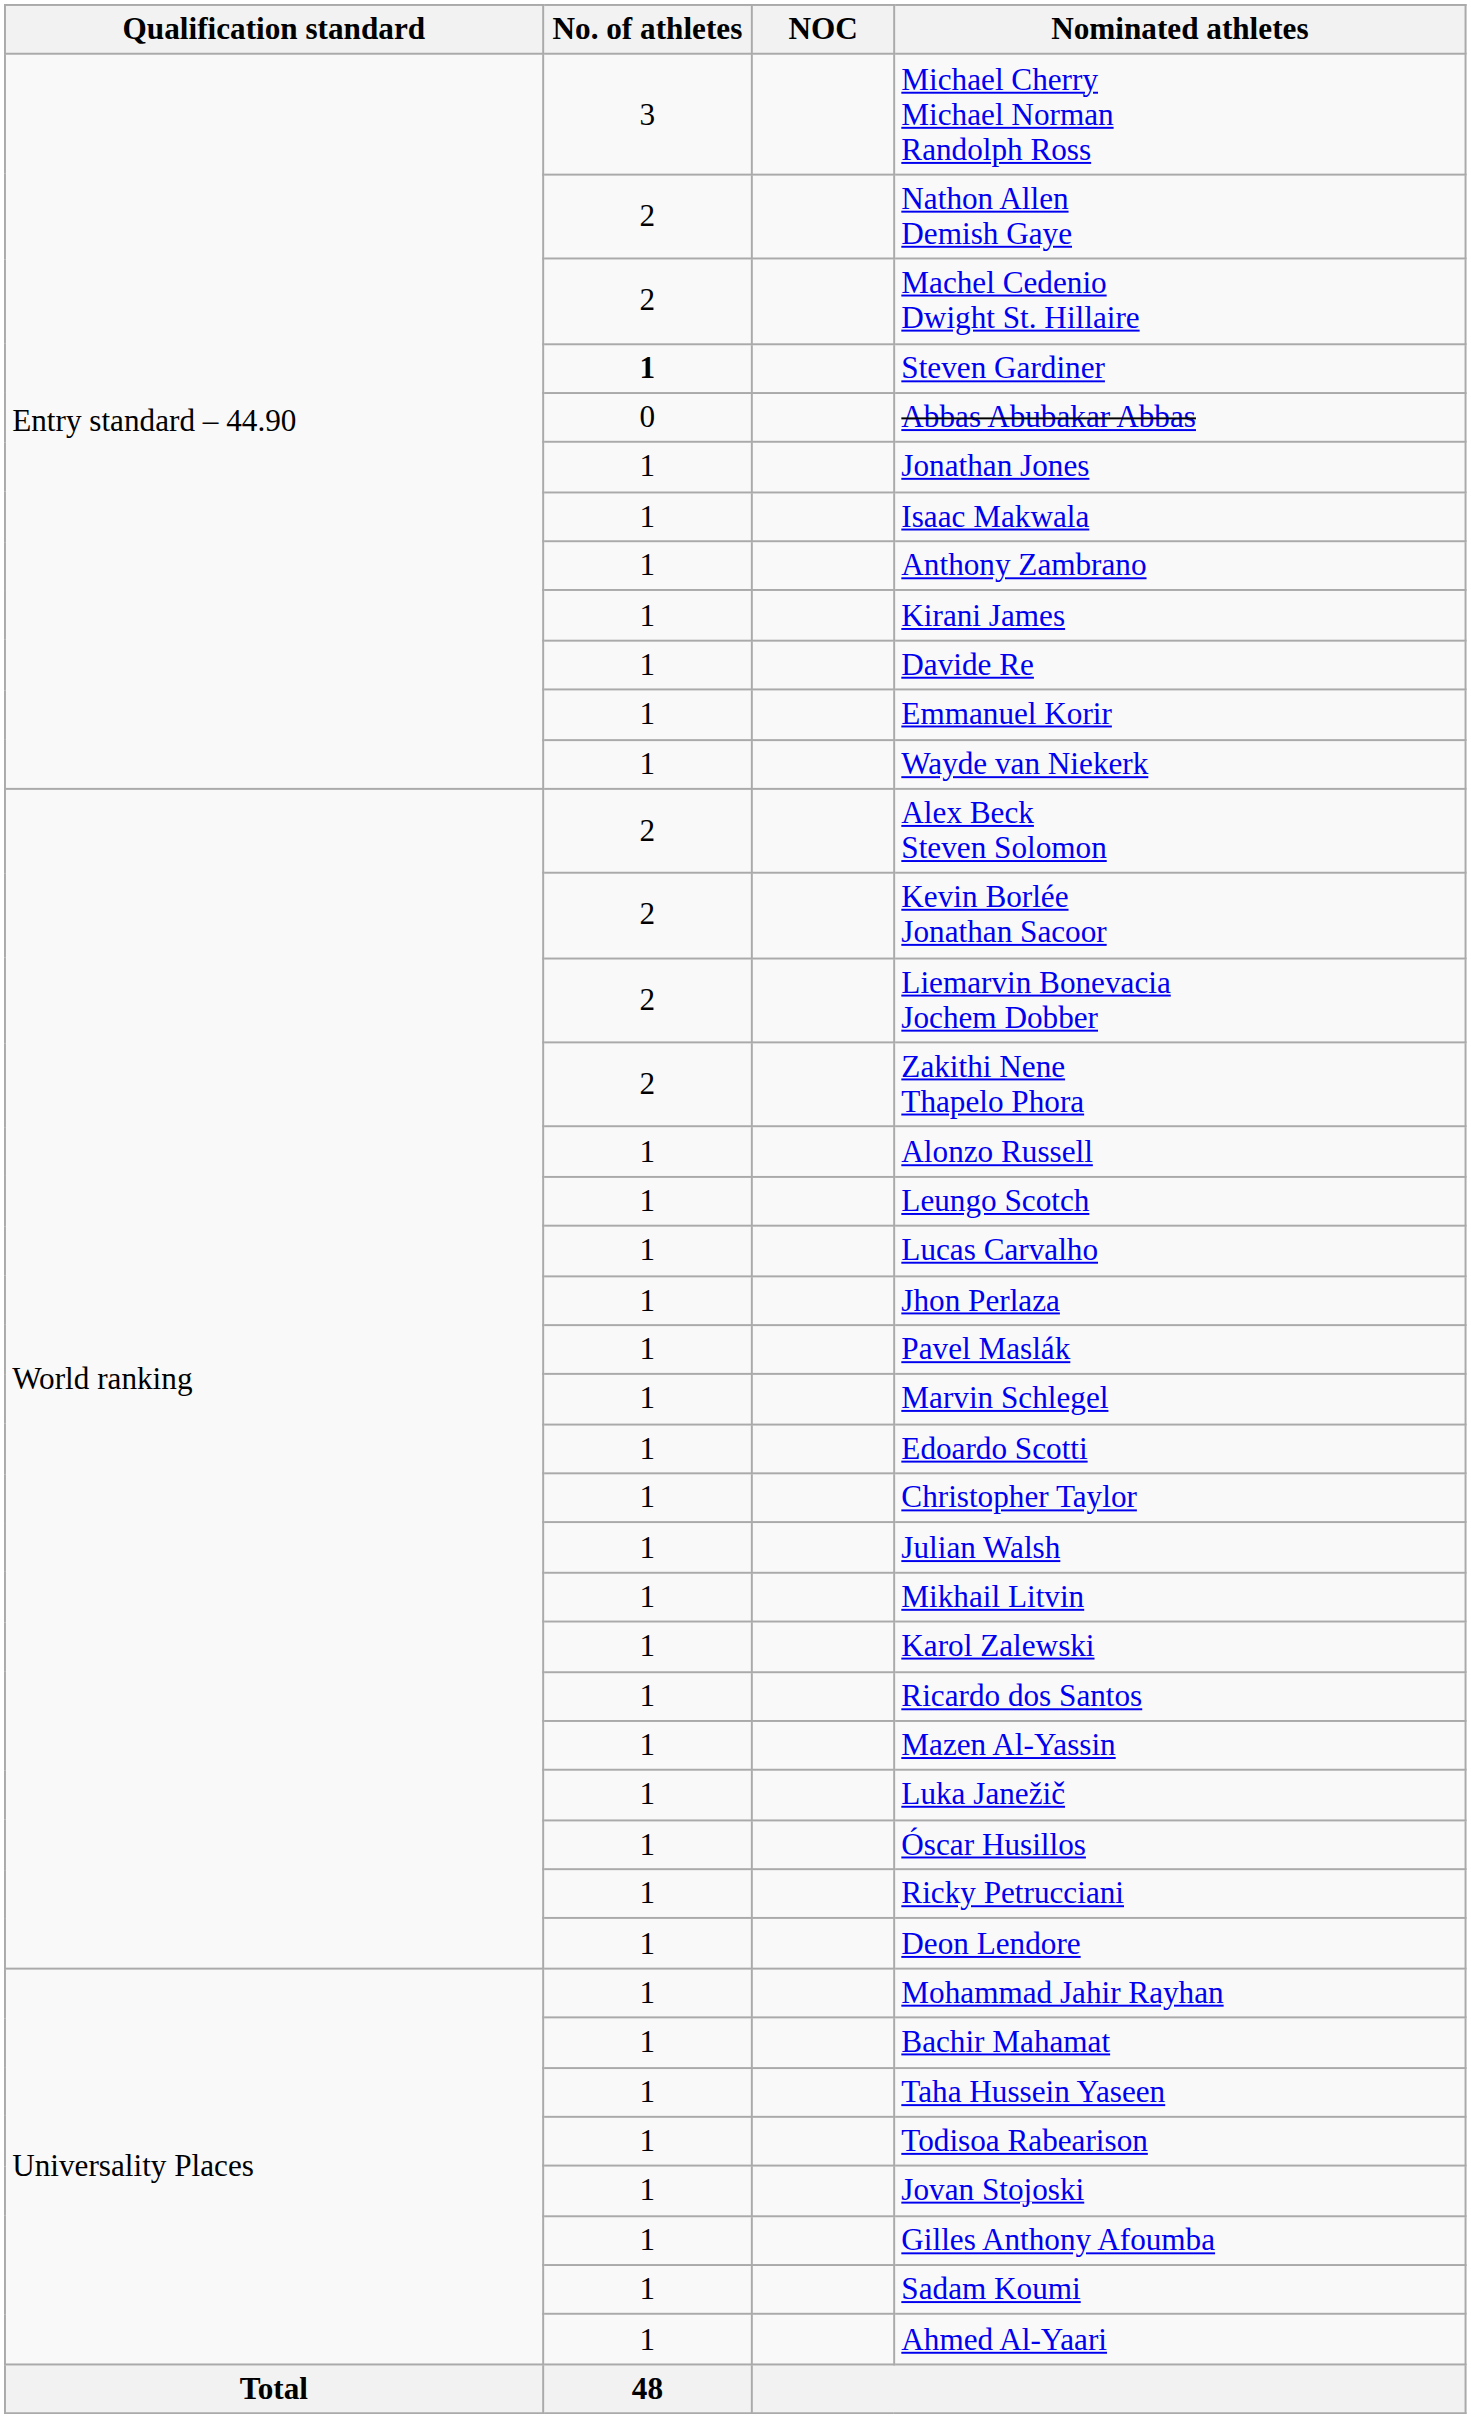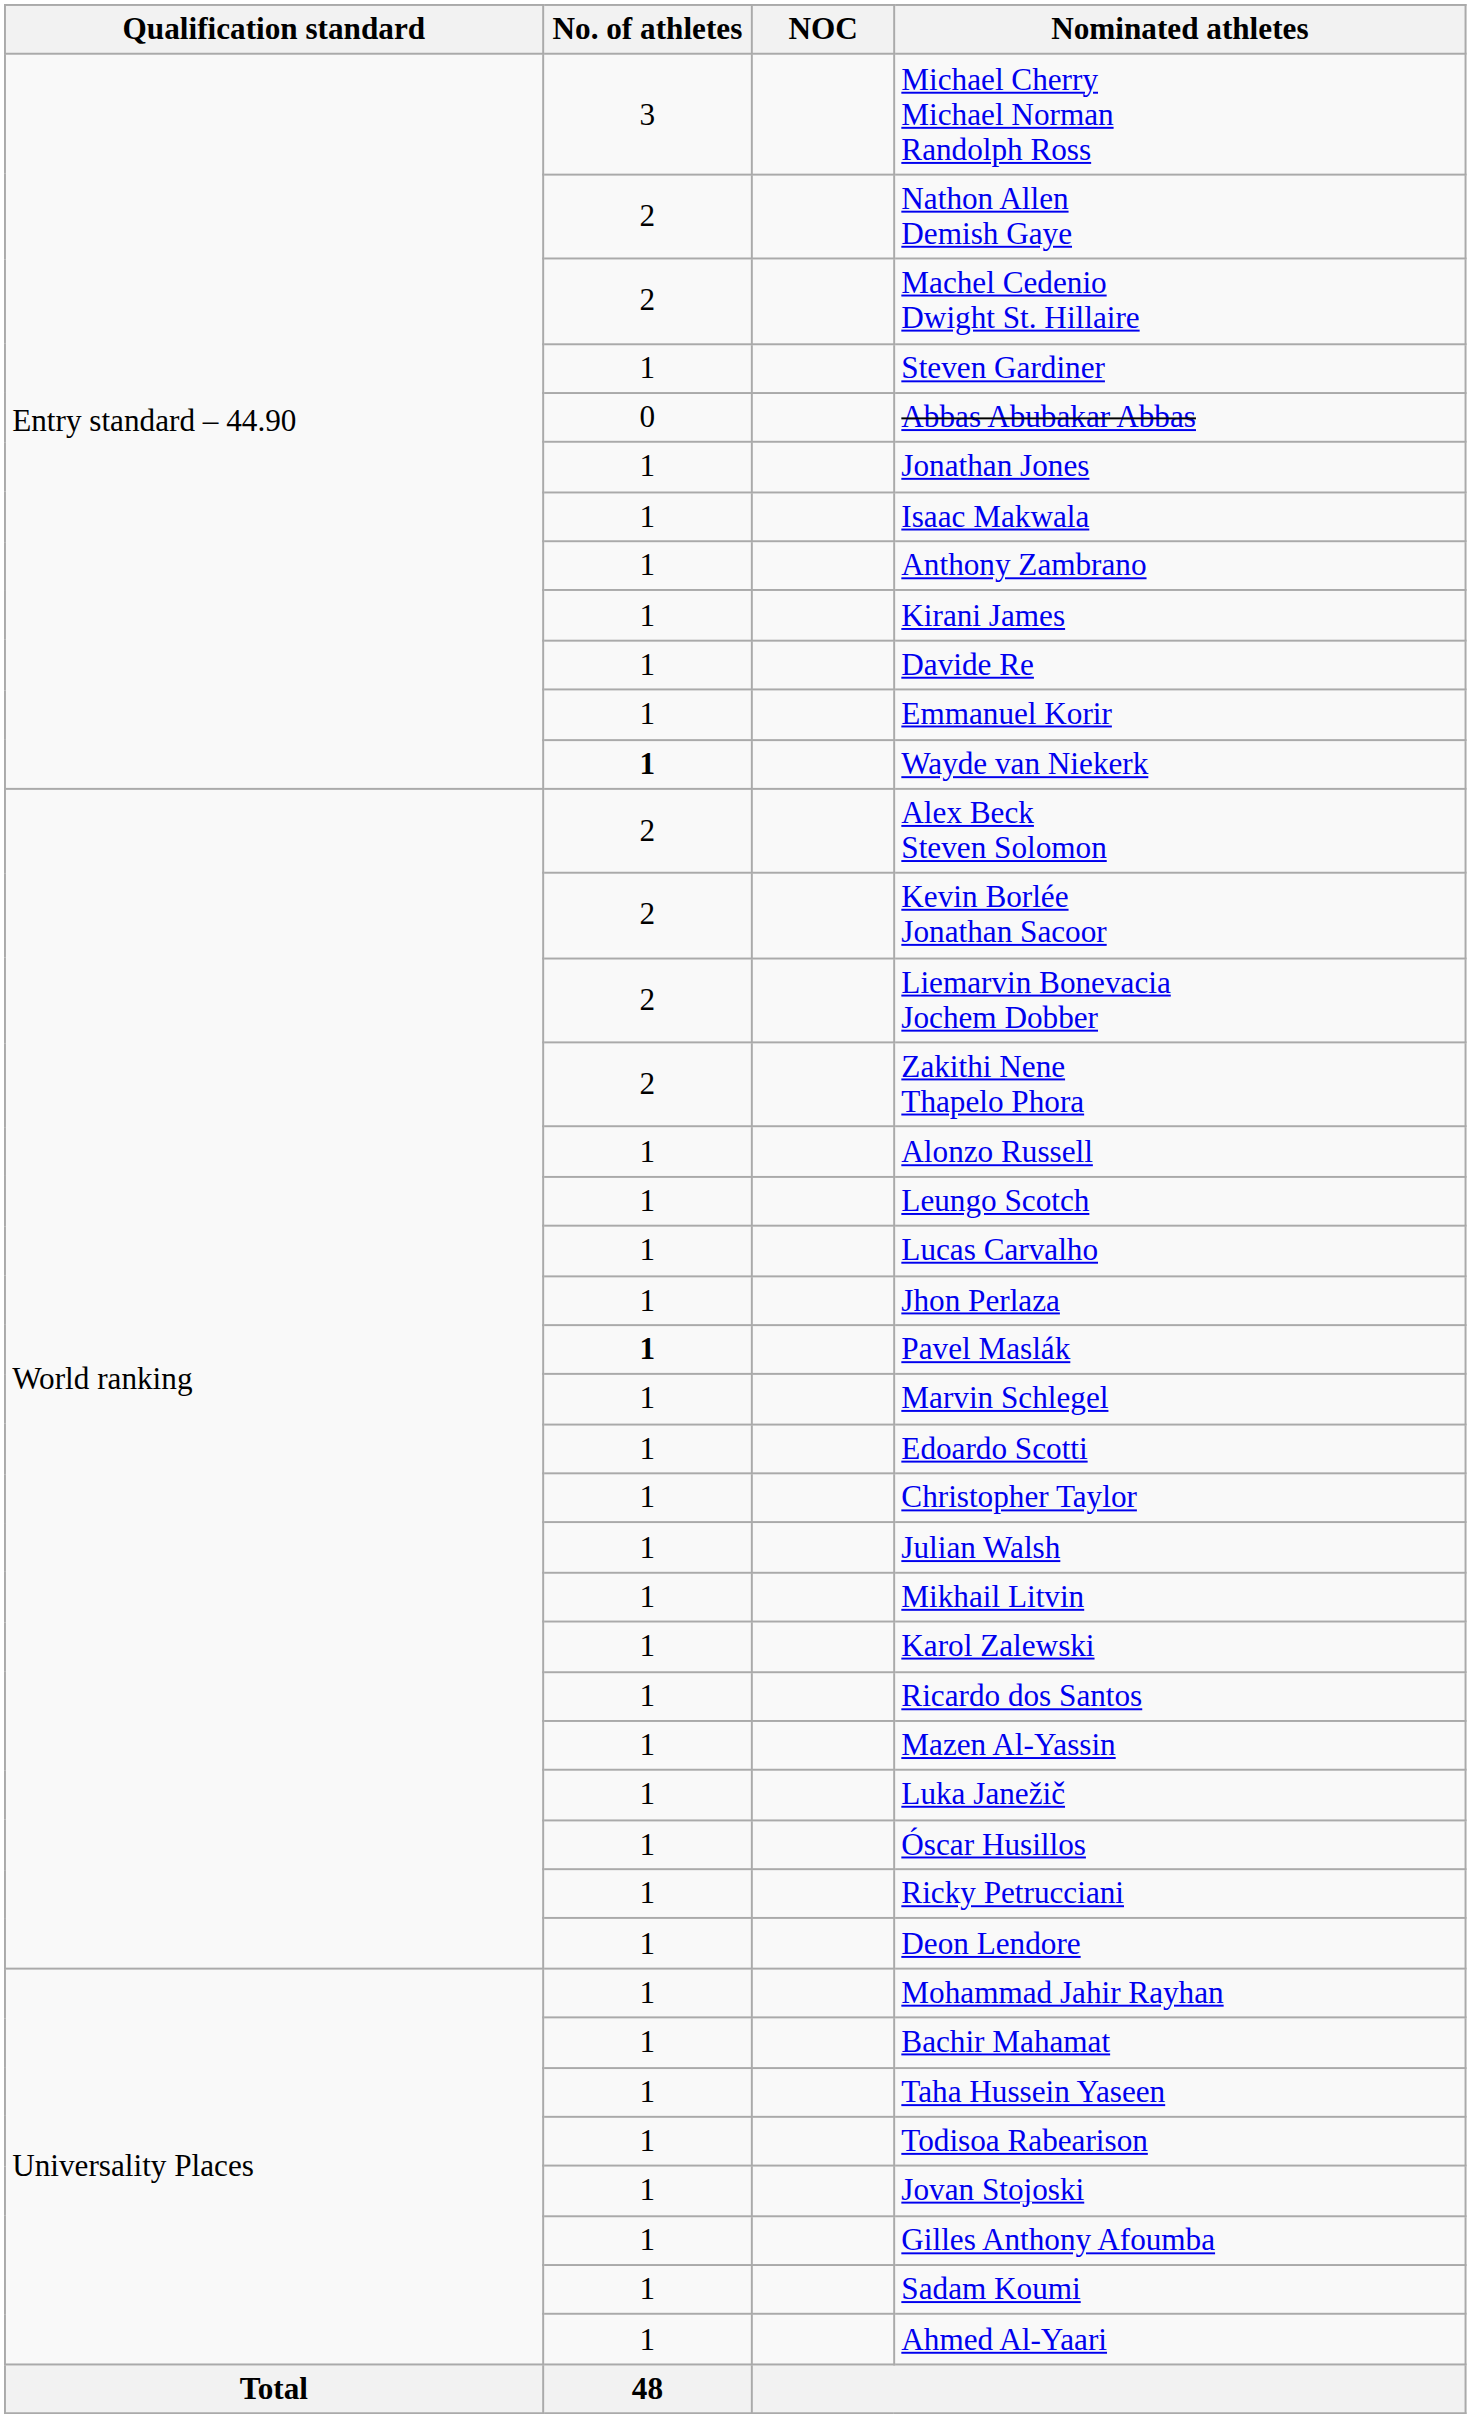(647, 367) bold -> (647, 367) normal
(647, 763) normal -> (647, 763) bold
(647, 1349) normal -> (647, 1349) bold
